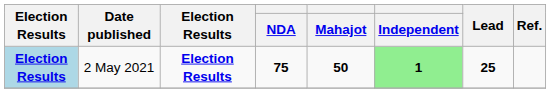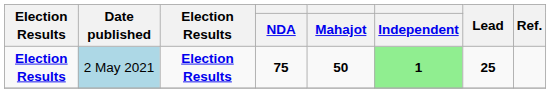(41, 67) lightblue background -> (41, 67) no background
(119, 67) no background -> (119, 67) lightblue background
